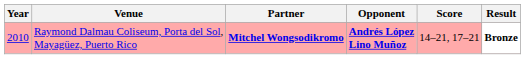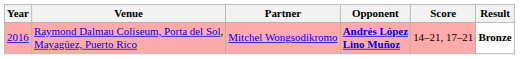(18, 38) 2010 -> (18, 38) 2016
(286, 38) bold -> (283, 38) normal
